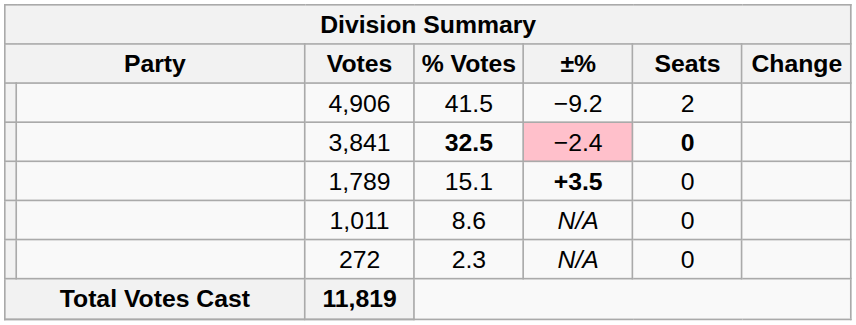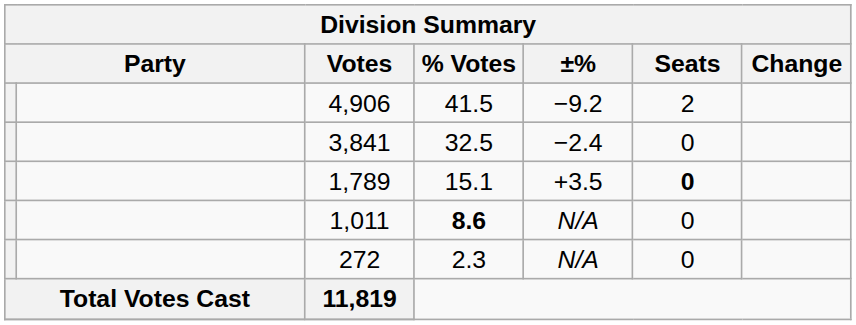(469, 142) bold -> (469, 142) normal
(578, 142) pink background -> (578, 142) no background
(688, 142) bold -> (688, 142) normal
(578, 182) bold -> (578, 182) normal
(688, 182) normal -> (688, 182) bold
(469, 221) normal -> (469, 221) bold
